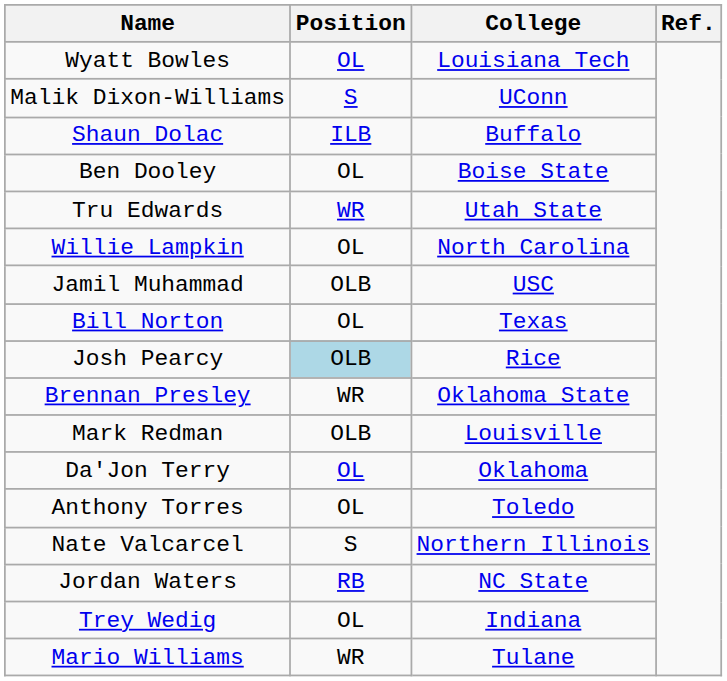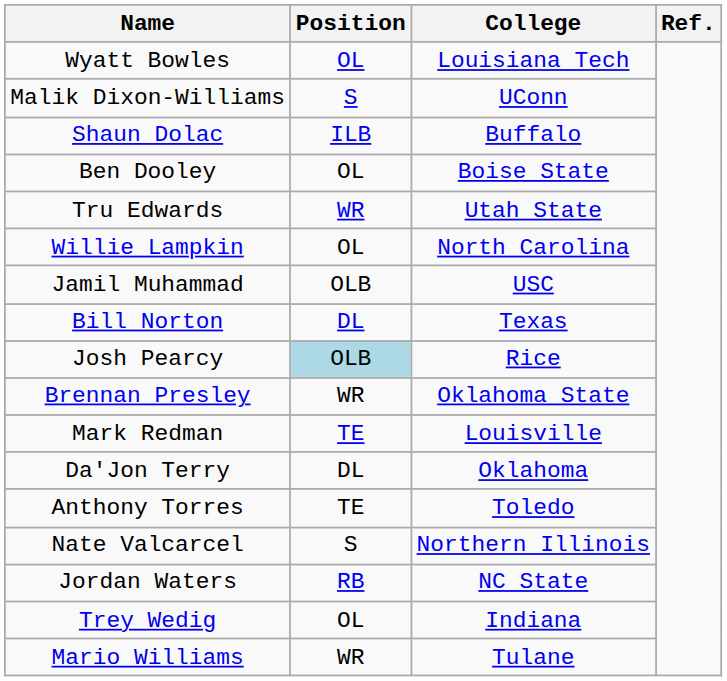(351, 322) OL -> (351, 322) DL
(351, 434) OLB -> (351, 434) TE
(351, 471) OL -> (351, 471) DL
(351, 508) OL -> (351, 508) TE
